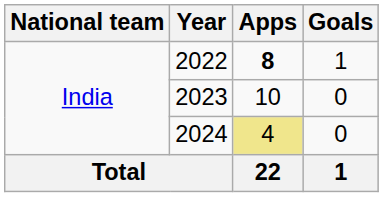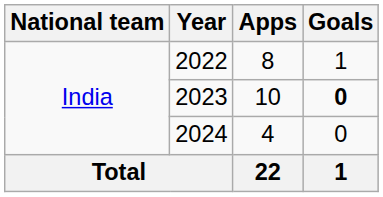(268, 60) bold -> (268, 60) normal
(341, 97) normal -> (341, 97) bold
(268, 135) khaki background -> (268, 135) no background
